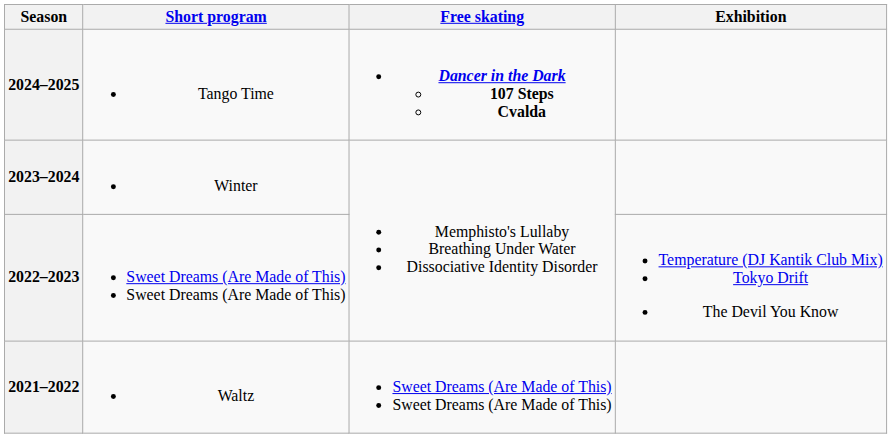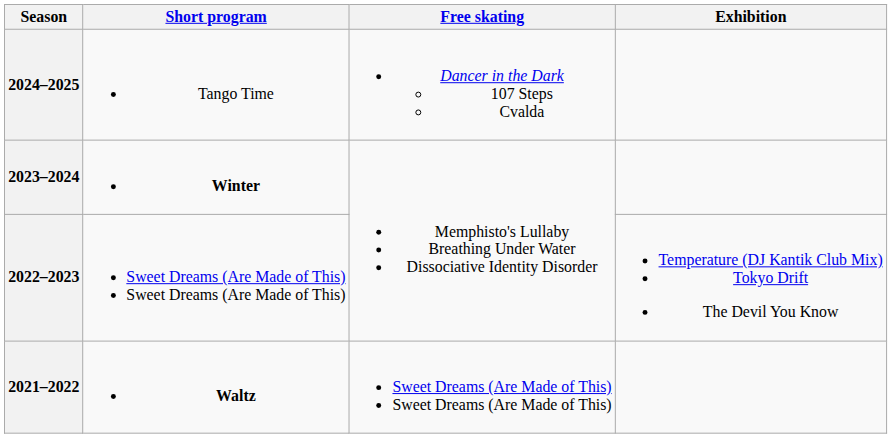(482, 94) bold -> (482, 94) normal
(216, 186) normal -> (216, 186) bold
(216, 396) normal -> (216, 396) bold
